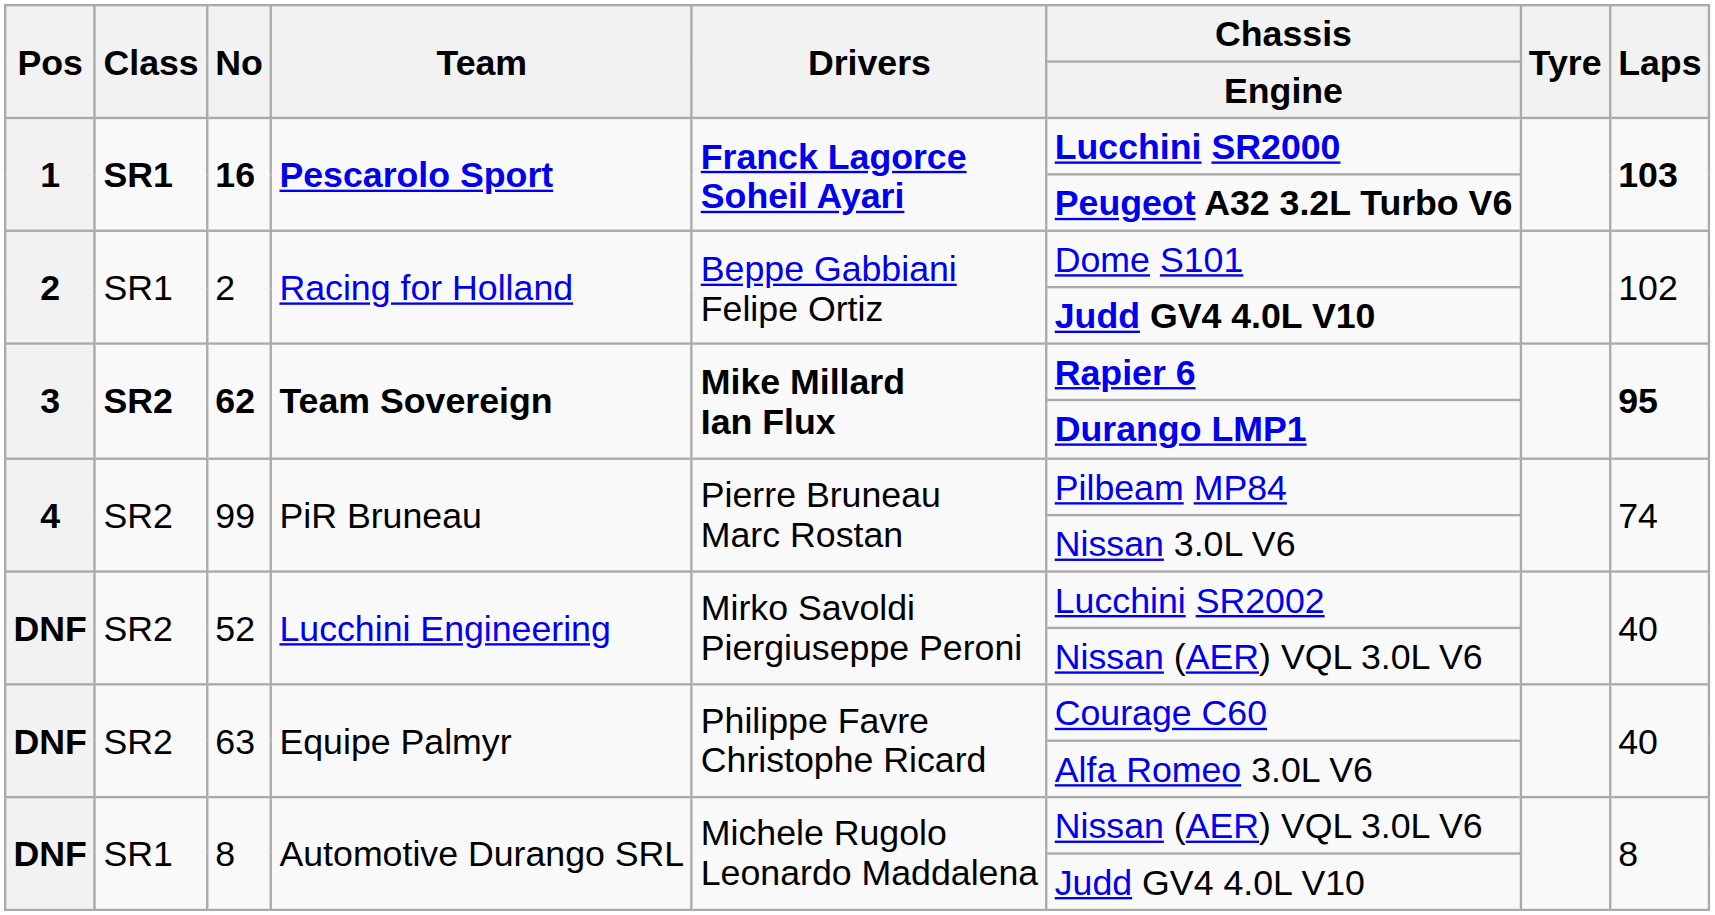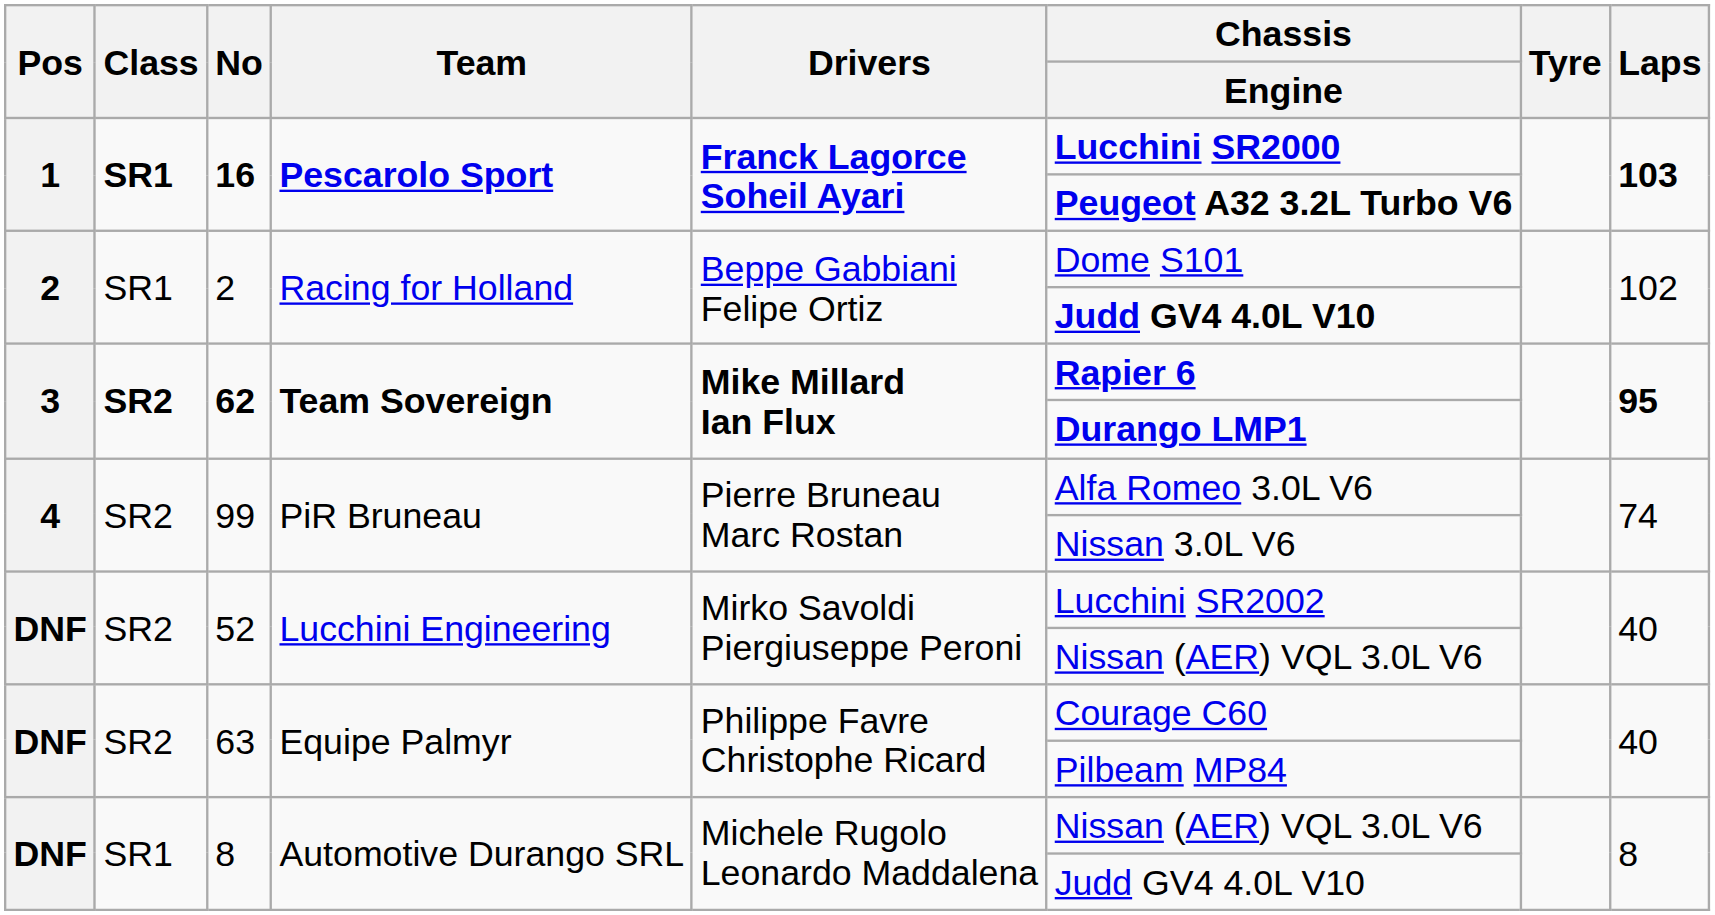(1171, 486) Pilbeam MP84 -> (1214, 486) Alfa Romeo 3.0L V6
(1214, 769) Alfa Romeo 3.0L V6 -> (1171, 769) Pilbeam MP84
